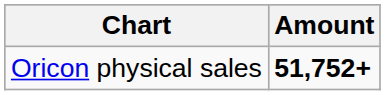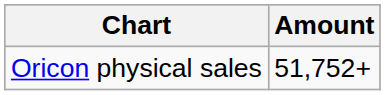(323, 67) bold -> (323, 67) normal
